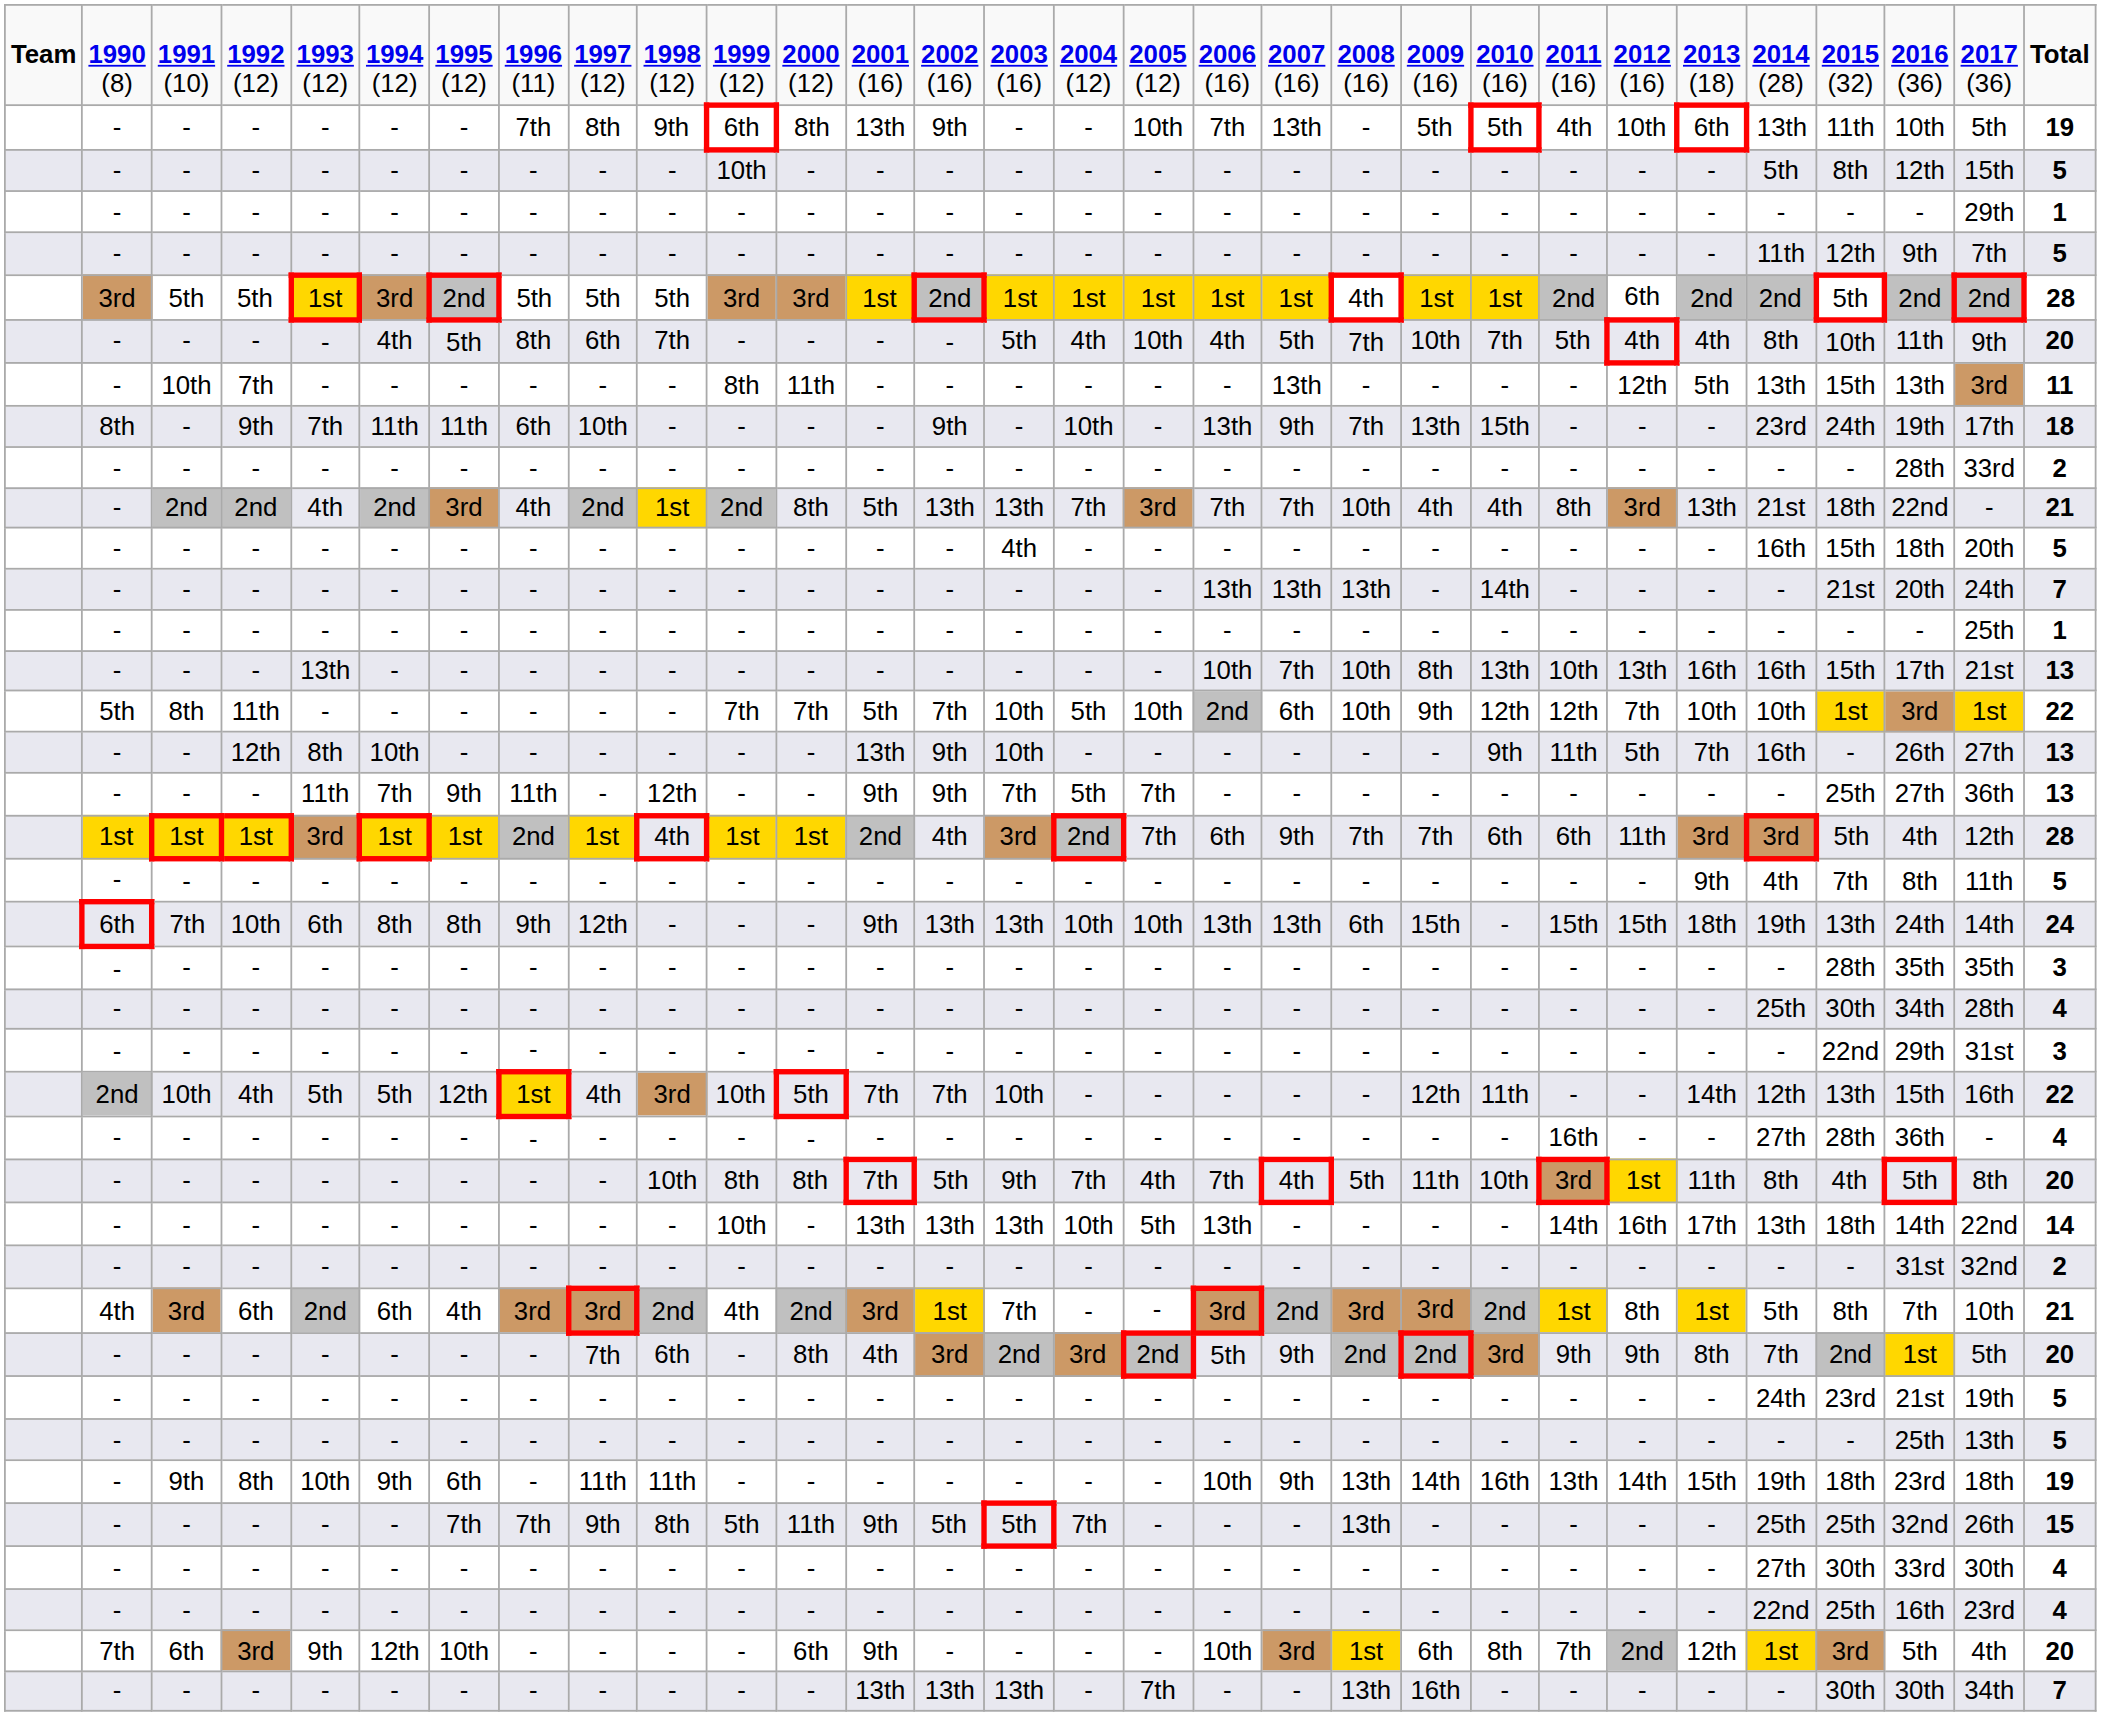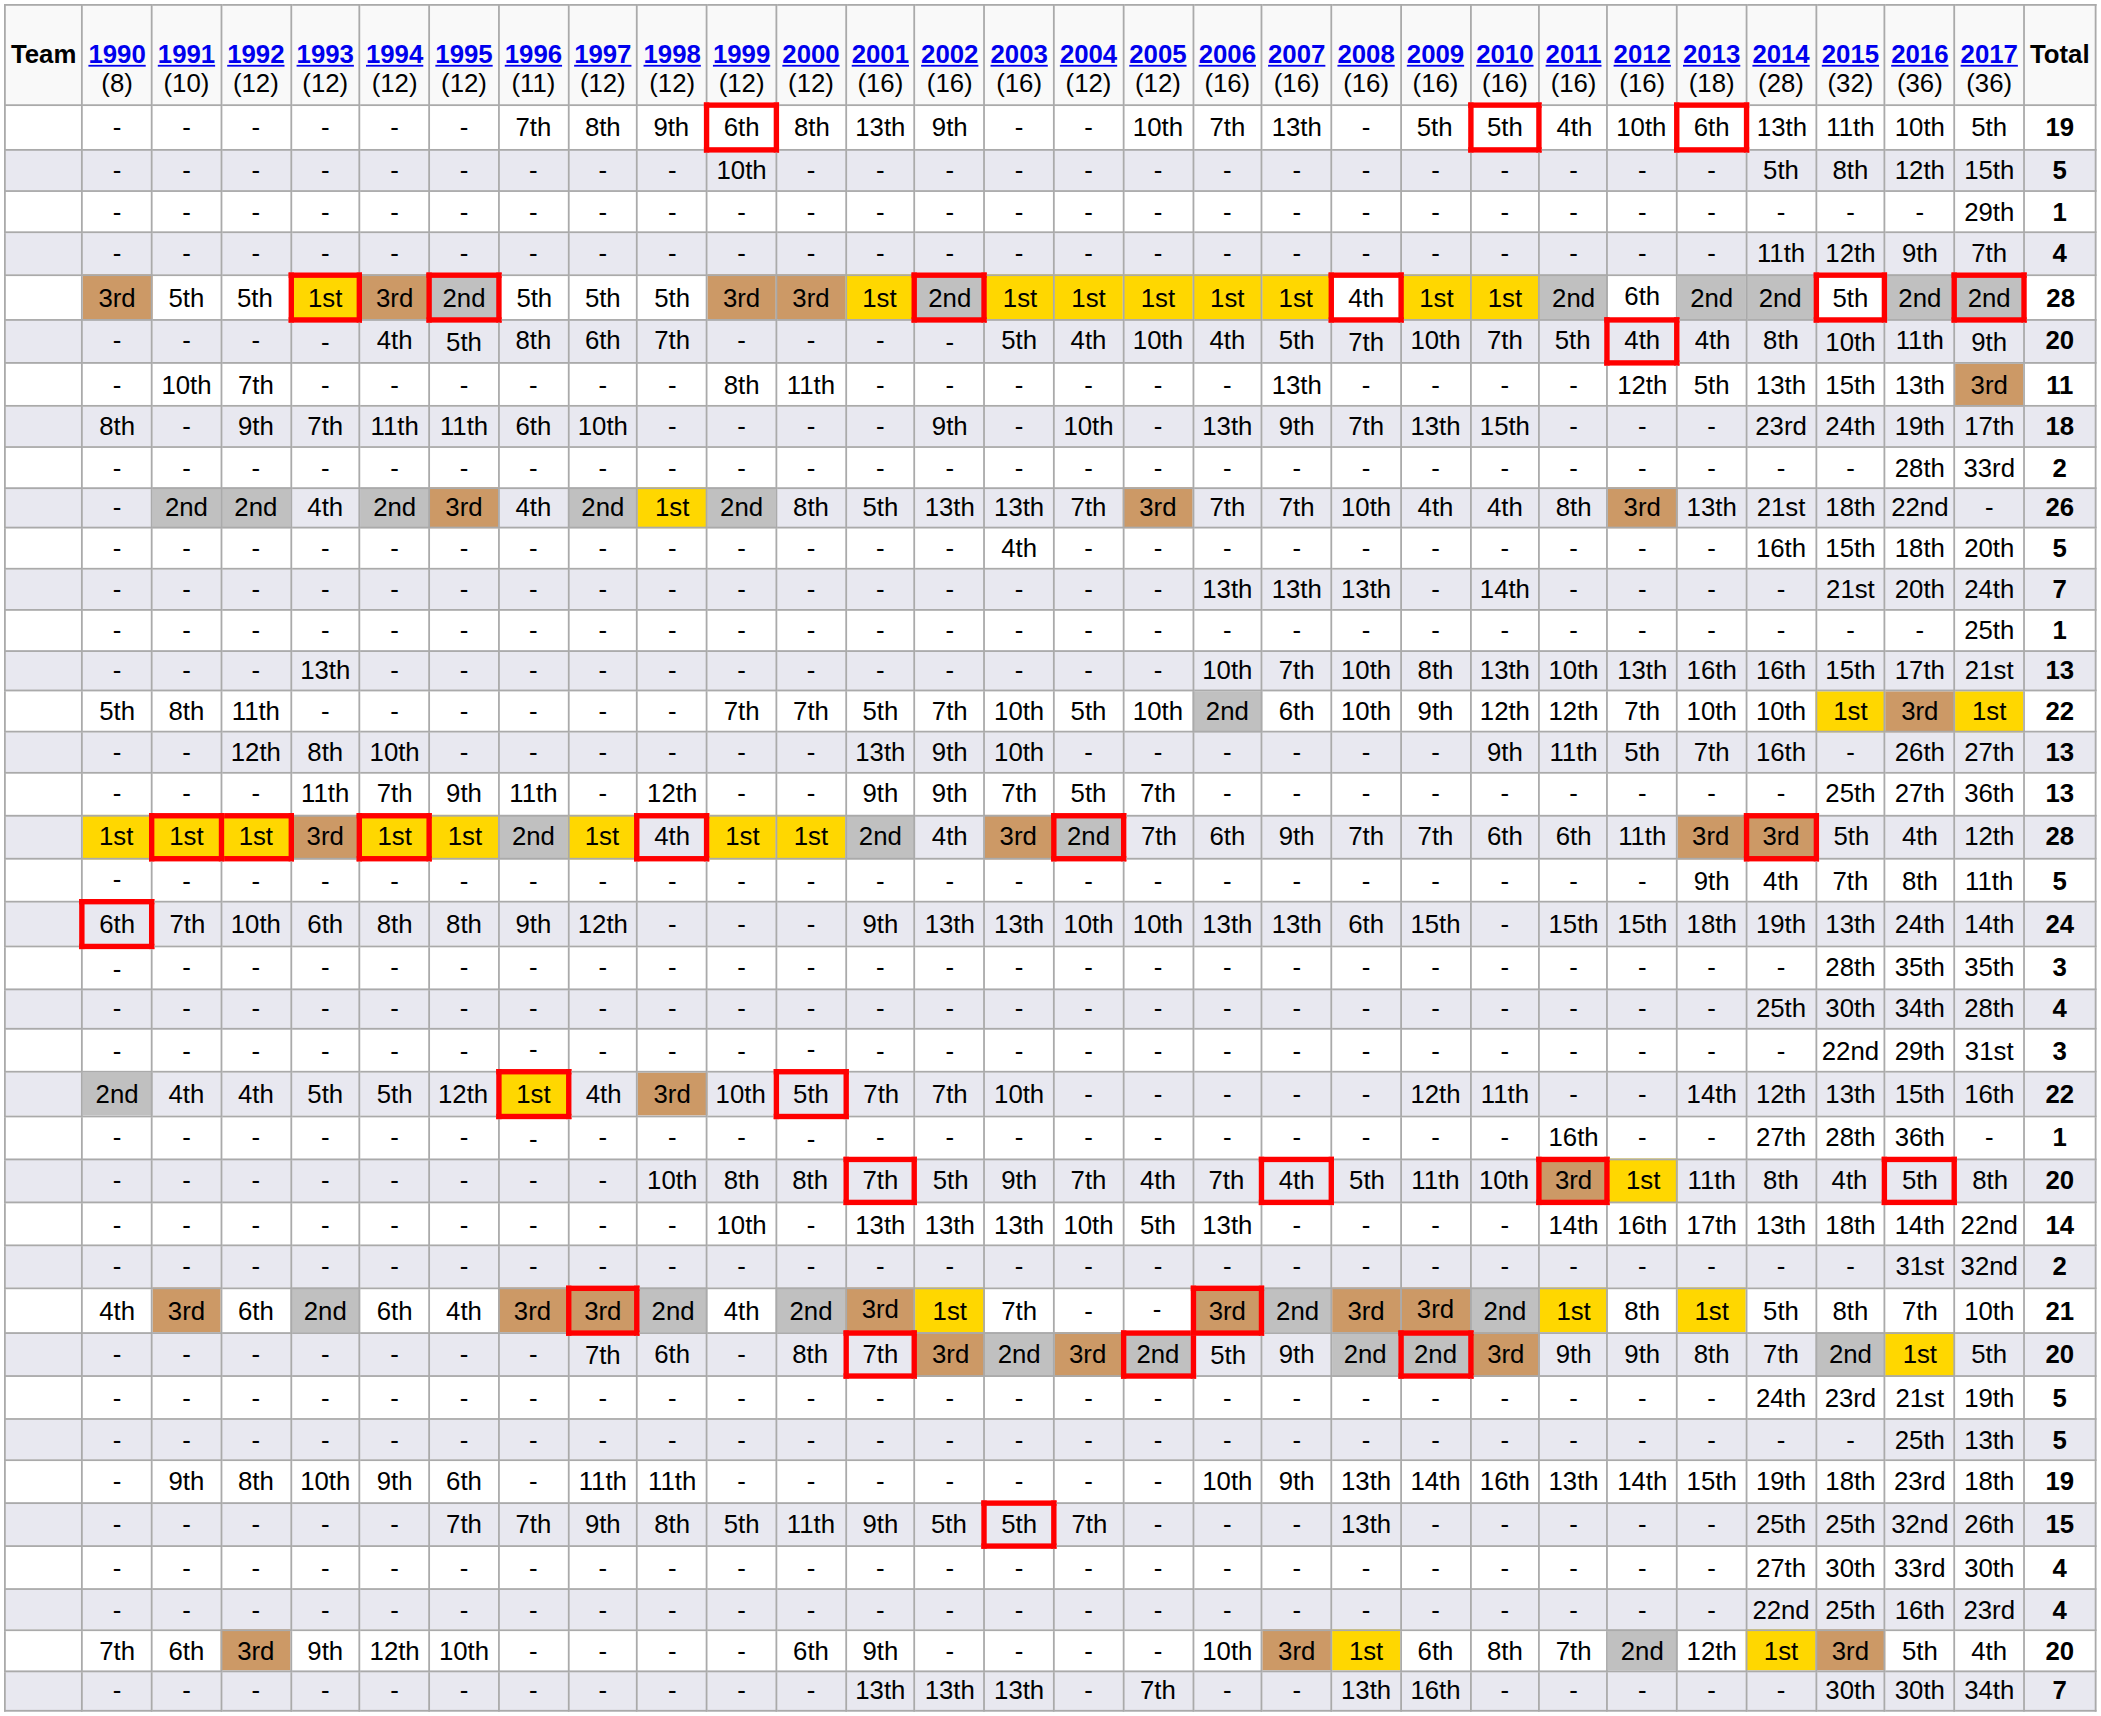(2060, 254) 5 -> (2060, 254) 4
(2060, 508) 21 -> (2060, 508) 26
(186, 1094) 10th -> (186, 1094) 4th
(2060, 1138) 4 -> (2060, 1138) 1
(880, 1355) 4th -> (880, 1355) 7th
